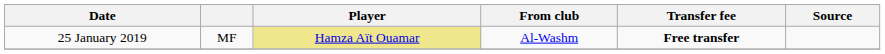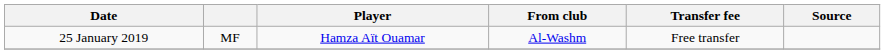(367, 37) khaki background -> (373, 37) no background
(701, 37) bold -> (705, 37) normal
